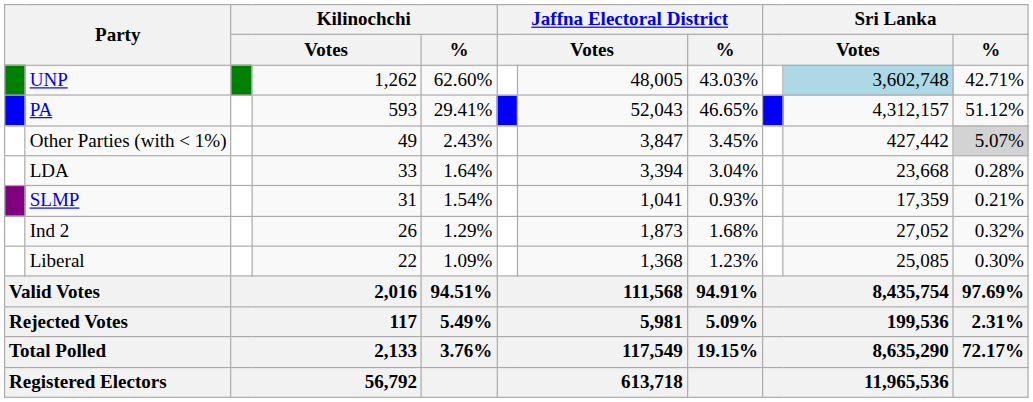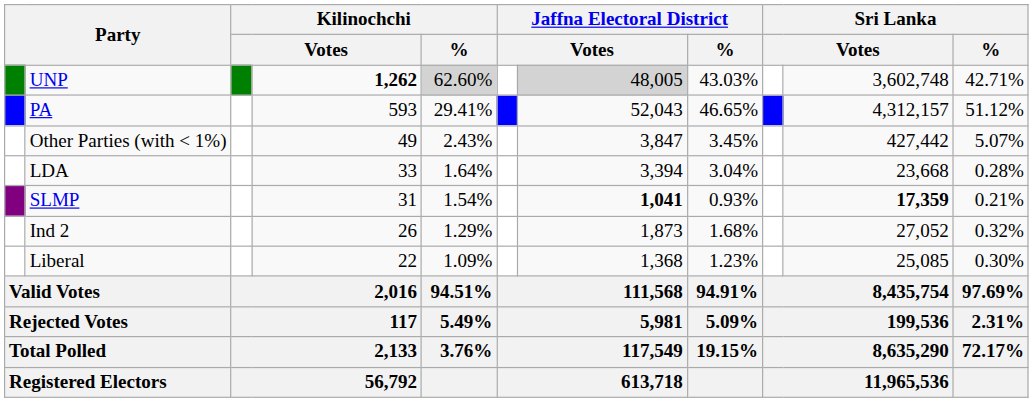(396, 79) normal -> (396, 79) bold
(463, 79) no background -> (463, 79) lightgrey background
(657, 79) no background -> (657, 79) lightgrey background
(911, 79) lightblue background -> (911, 79) no background
(999, 140) lightgrey background -> (999, 140) no background
(661, 200) normal -> (661, 200) bold
(923, 200) normal -> (923, 200) bold
